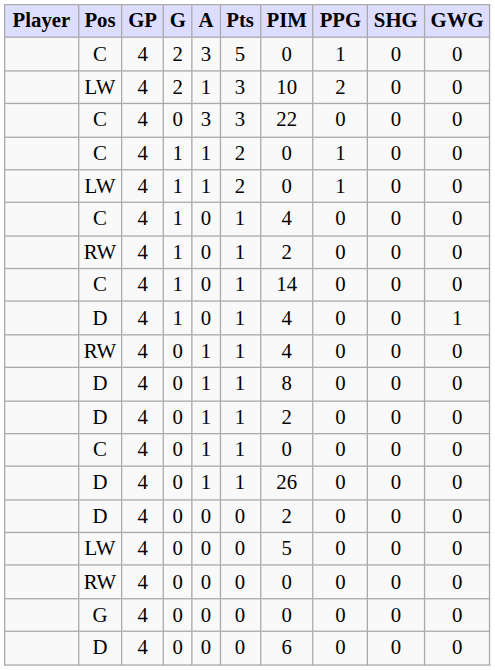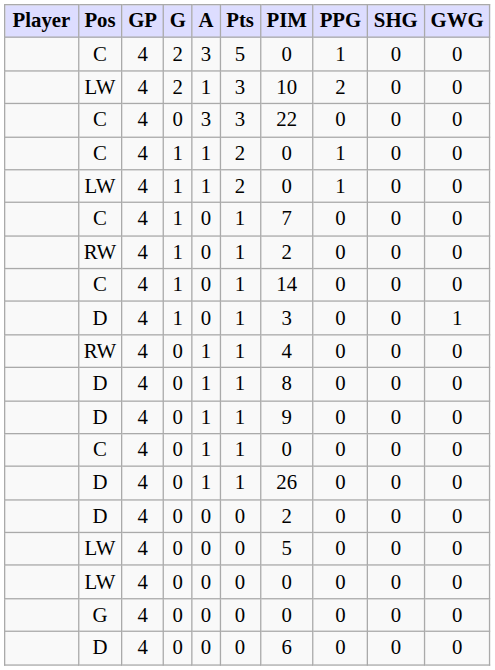(287, 218) 4 -> (287, 218) 7
(287, 317) 4 -> (287, 317) 3
(287, 416) 2 -> (287, 416) 9
(100, 581) RW -> (100, 581) LW
